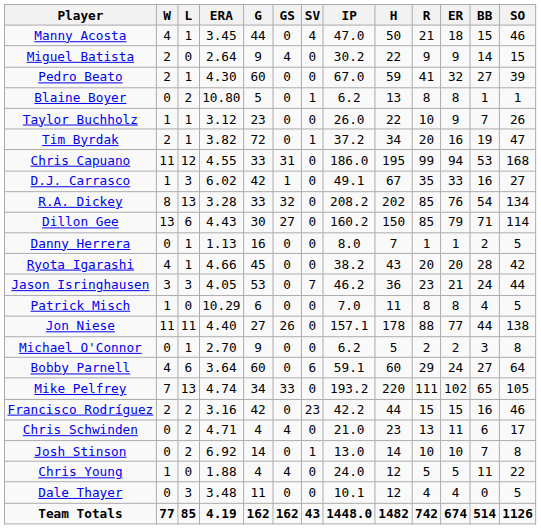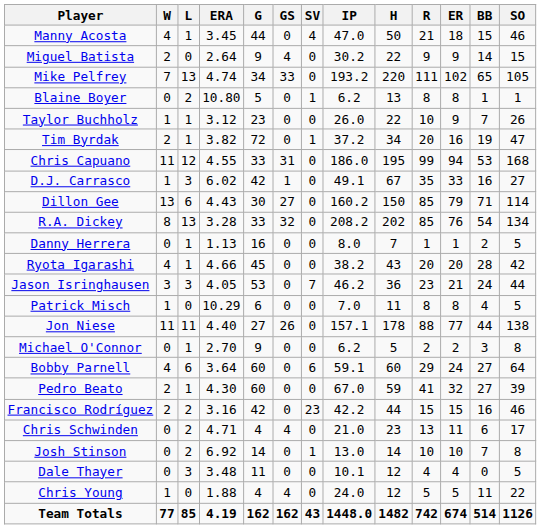rows swapped: (80, 77) <-> (80, 389)
rows swapped: (80, 202) <-> (80, 223)
rows swapped: (80, 492) <-> (80, 472)
